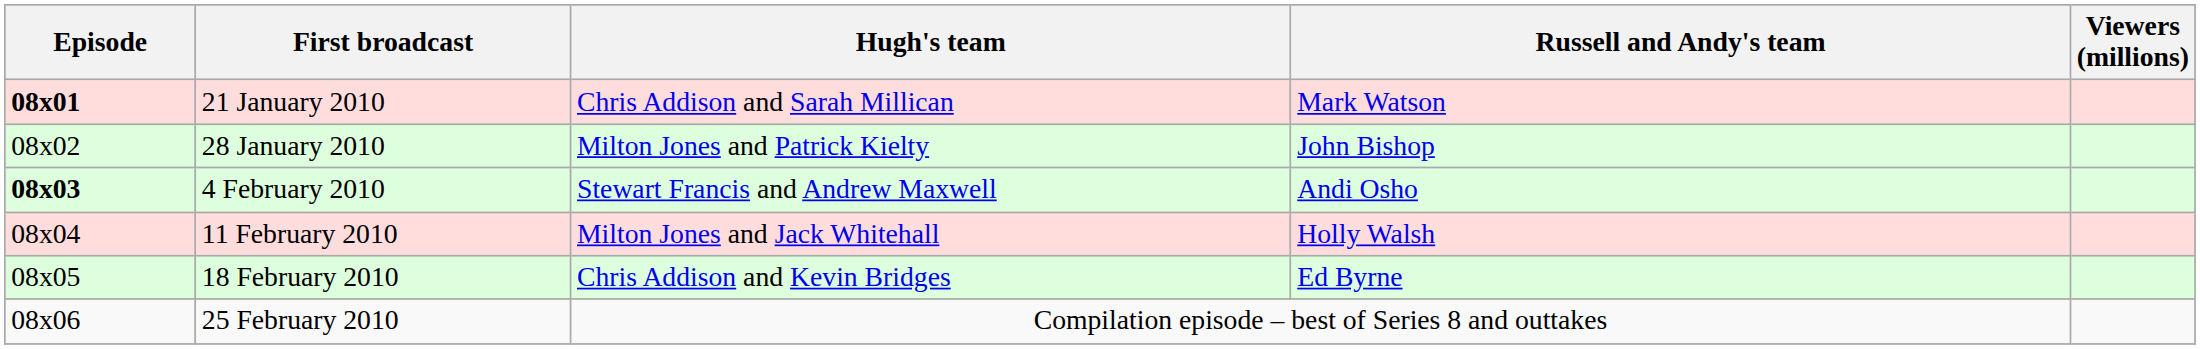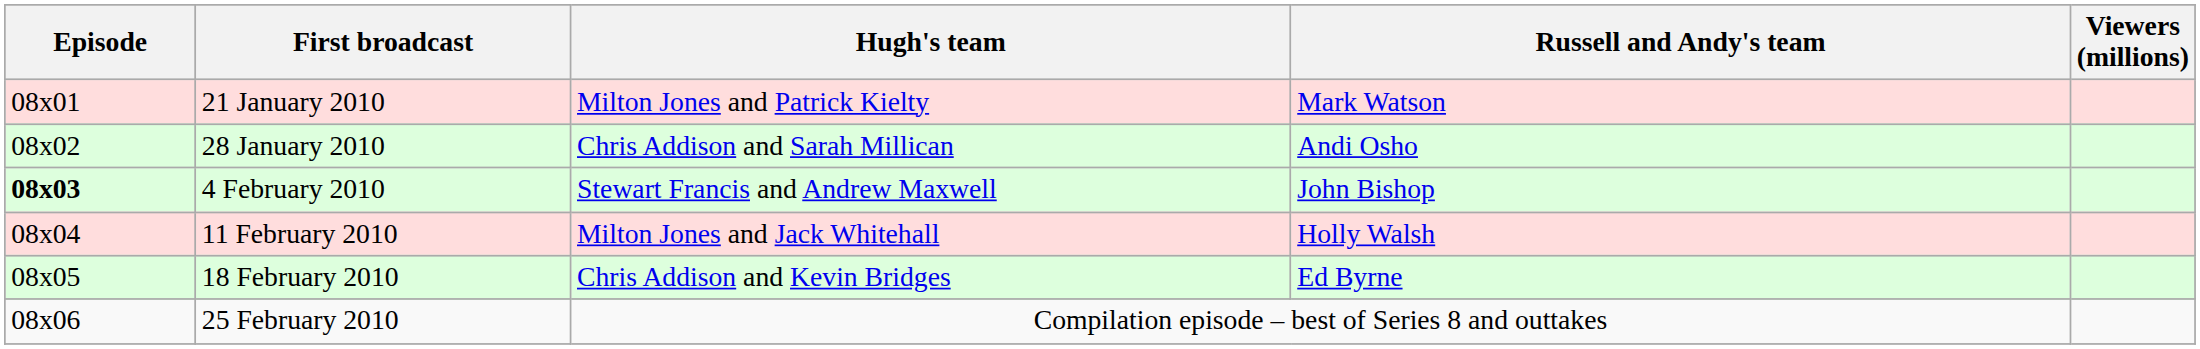(46, 101) bold -> (46, 101) normal
(765, 101) Chris Addison and Sarah Millican -> (753, 101) Milton Jones and Patrick Kielty
(753, 145) Milton Jones and Patrick Kielty -> (765, 145) Chris Addison and Sarah Millican
(1366, 145) John Bishop -> (1358, 145) Andi Osho
(1358, 189) Andi Osho -> (1366, 189) John Bishop
